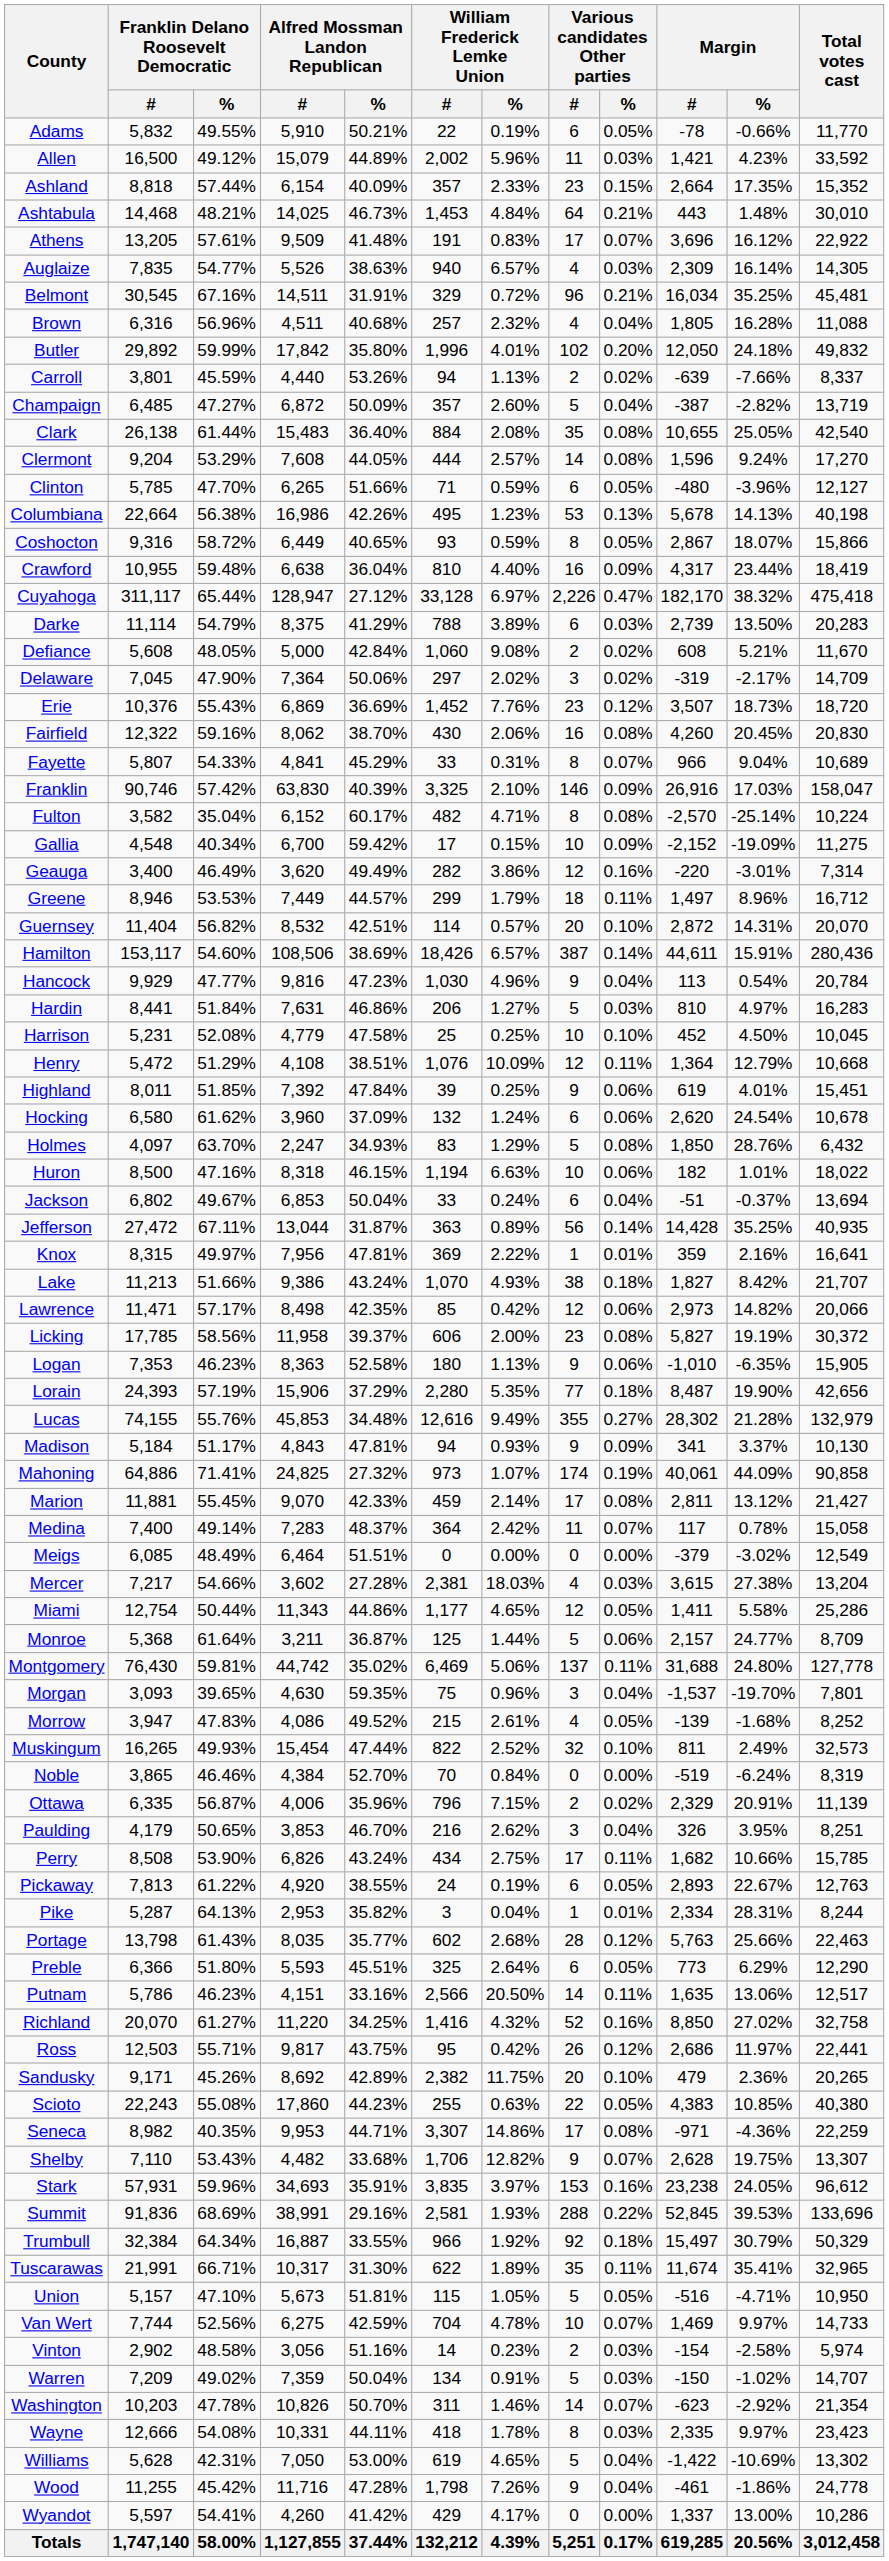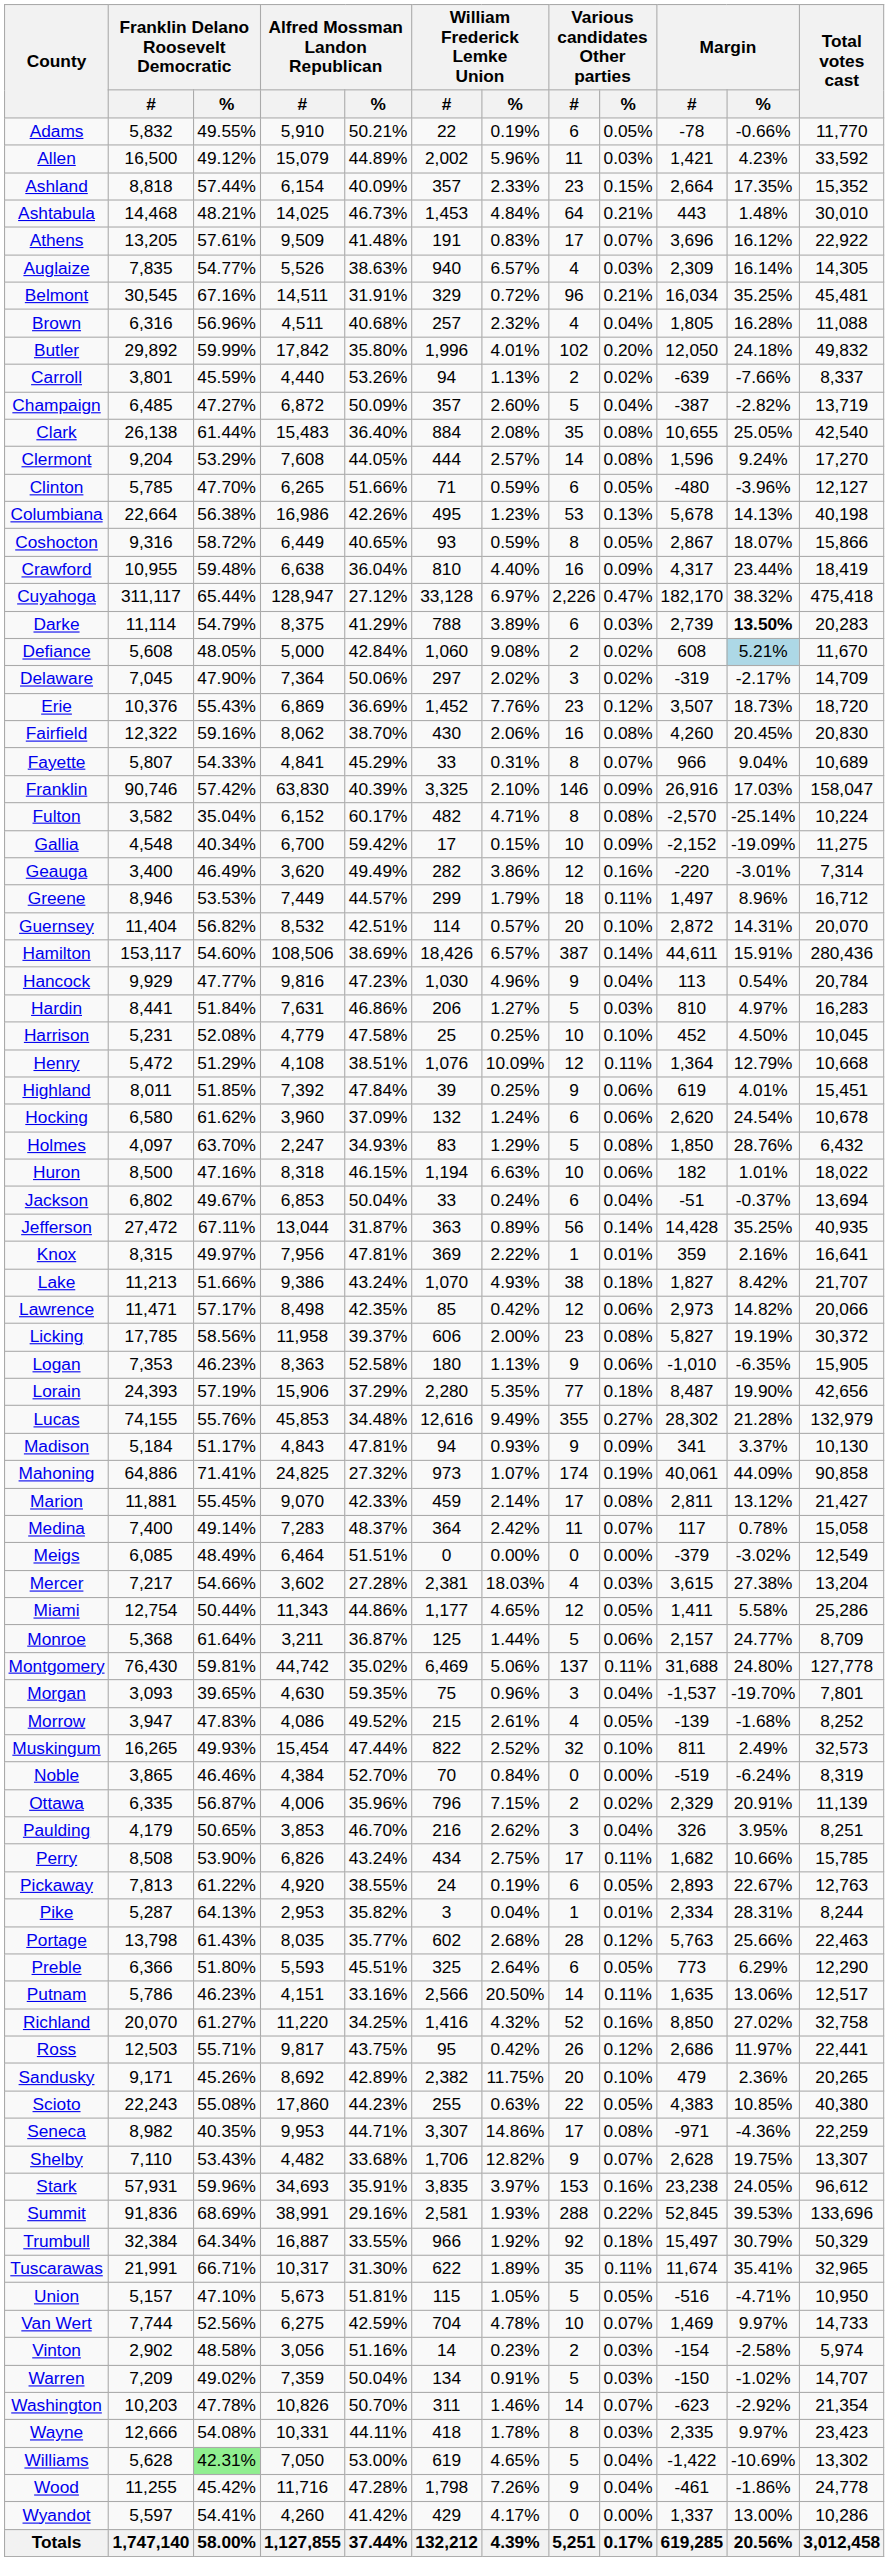(763, 624) normal -> (763, 624) bold
(763, 652) no background -> (763, 652) lightblue background
(227, 2460) no background -> (227, 2460) lightgreen background
